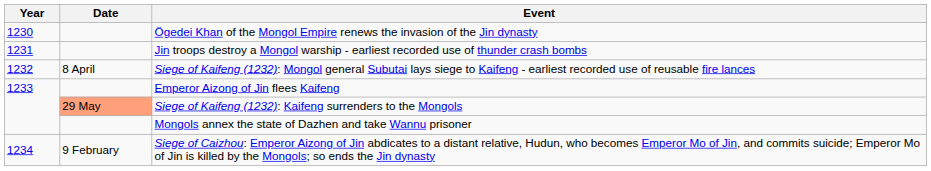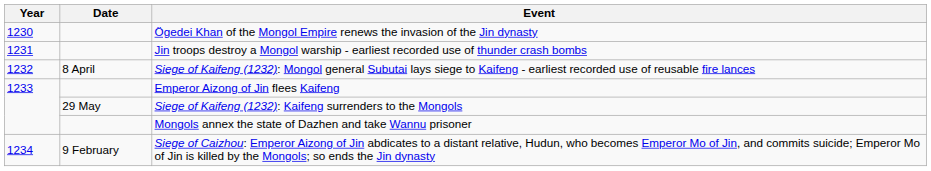(82, 106) lightsalmon background -> (82, 106) no background
